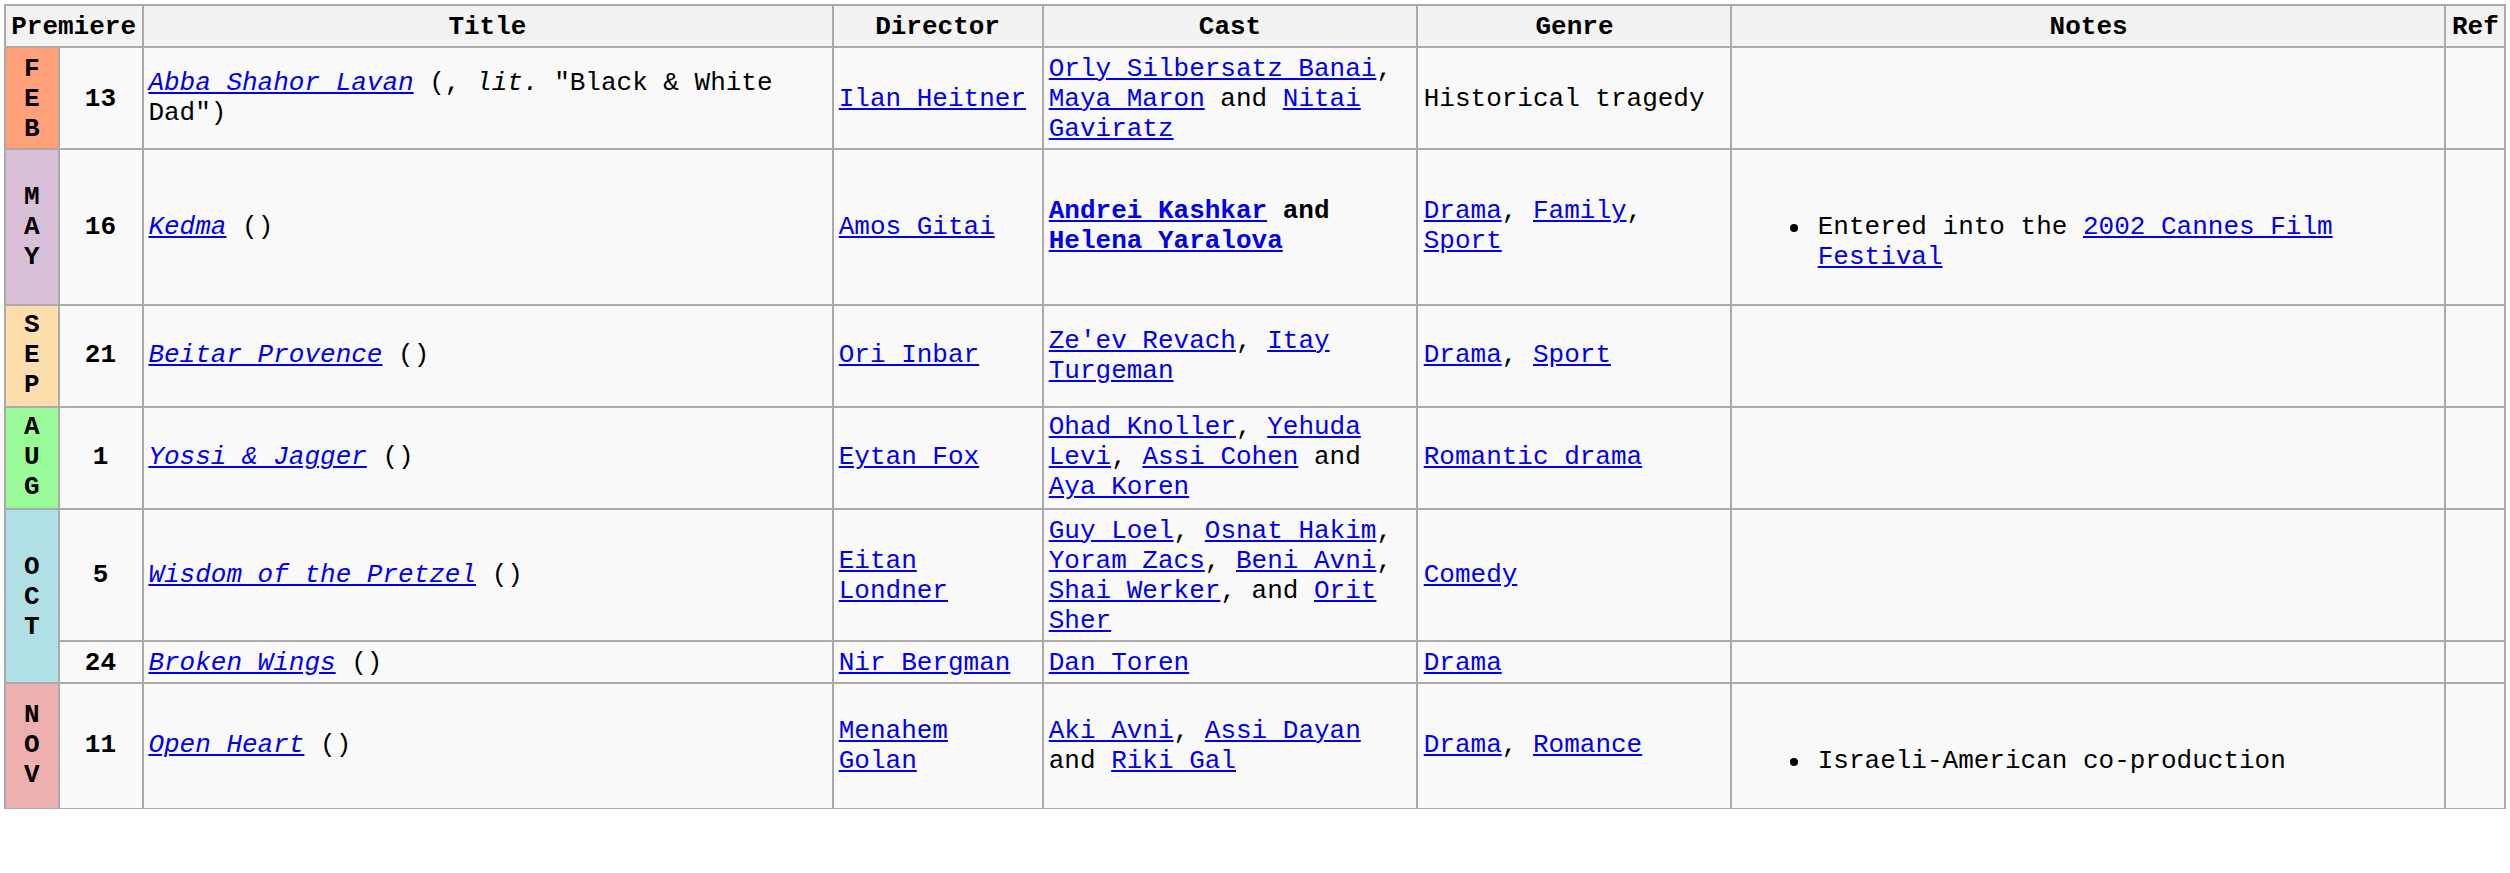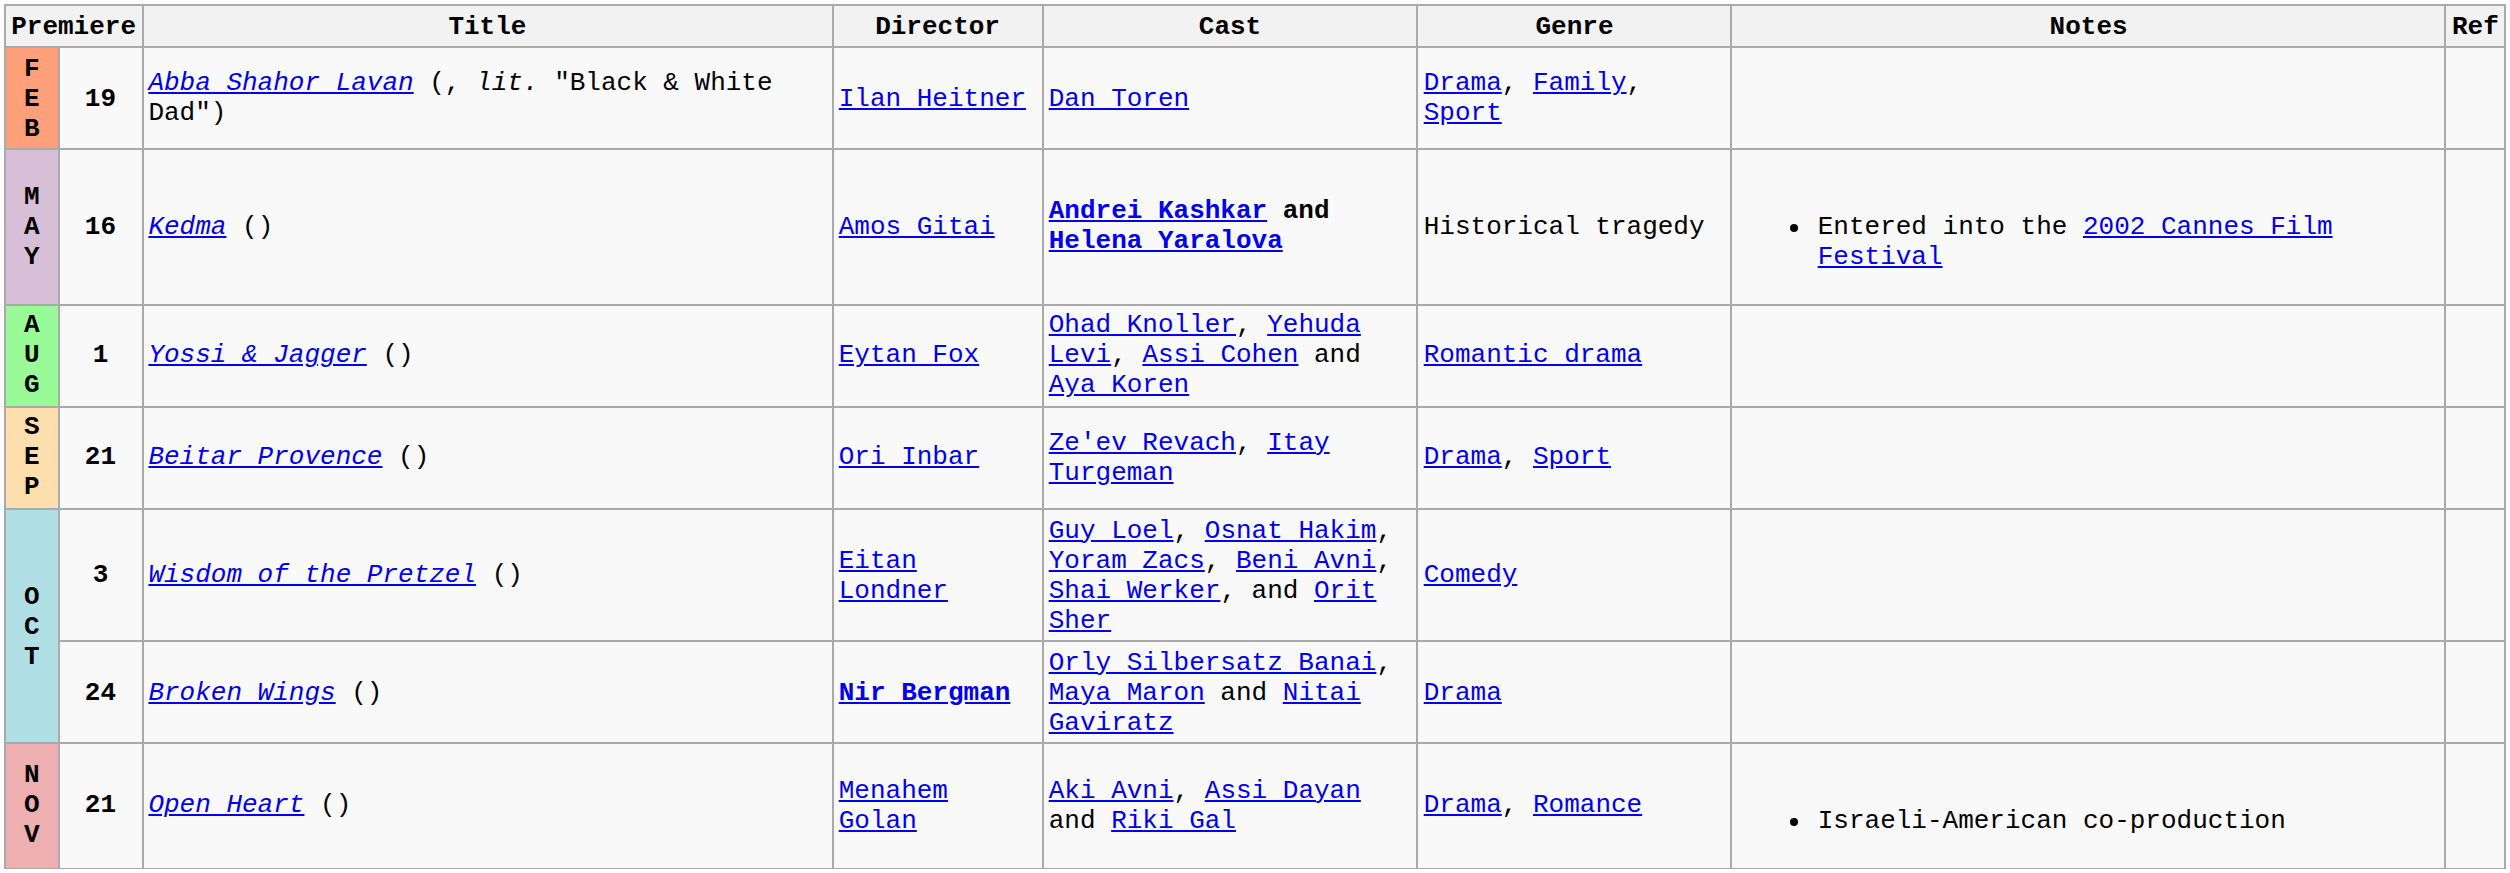(100, 99) 13 -> (100, 99) 19
(1220, 99) Orly Silbersatz Banai, Maya Maron and Nitai Gaviratz -> (1119, 99) Dan Toren
(1564, 99) Historical tragedy -> (1533, 99) Drama, Family, Sport
(1533, 227) Drama, Family, Sport -> (1564, 227) Historical tragedy
rows swapped: (281, 458) <-> (289, 355)
(100, 575) 5 -> (100, 575) 3
(925, 662) normal -> (925, 692) bold
(1119, 662) Dan Toren -> (1220, 692) Orly Silbersatz Banai, Maya Maron and Nitai Gaviratz
(100, 746) 11 -> (100, 806) 21
